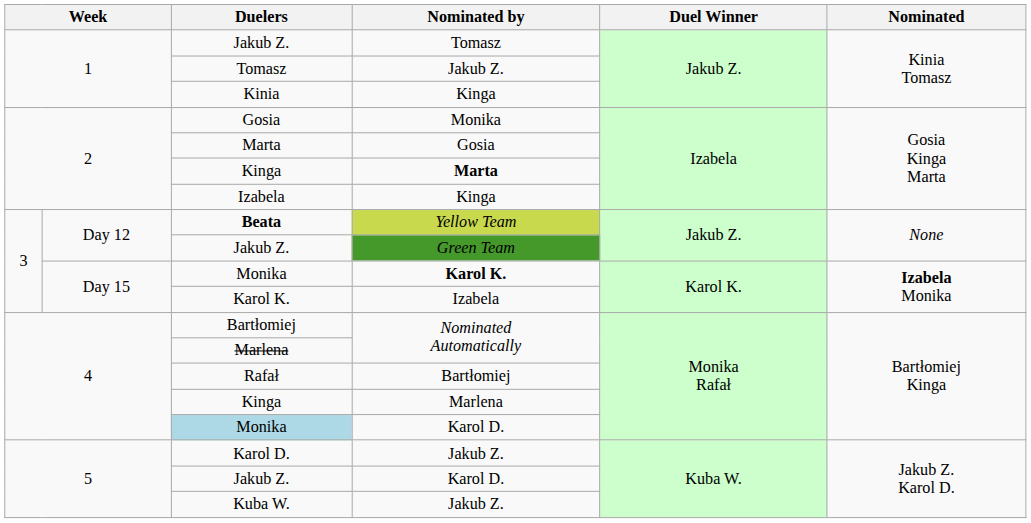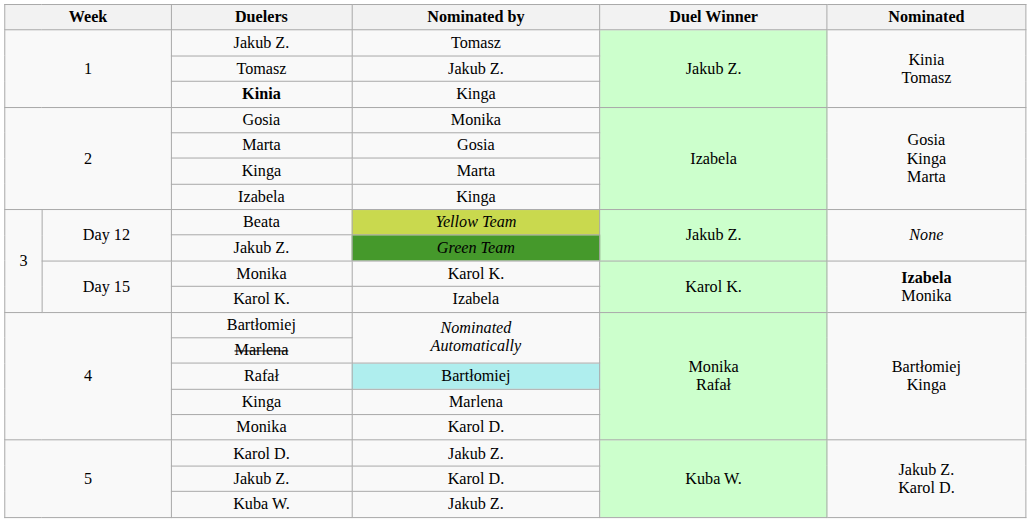(261, 94) normal -> (261, 94) bold
(476, 171) bold -> (476, 171) normal
(261, 222) bold -> (261, 222) normal
(476, 273) bold -> (476, 273) normal
(476, 376) no background -> (476, 376) paleturquoise background
(261, 427) lightblue background -> (261, 427) no background
